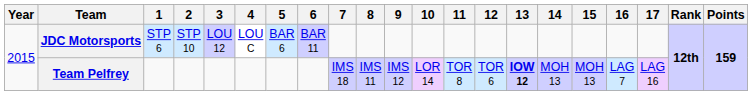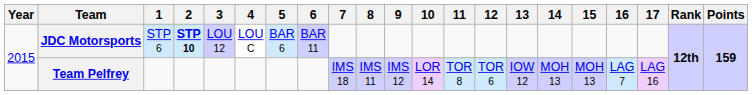(189, 41) normal -> (189, 41) bold
(522, 74) bold -> (522, 74) normal
